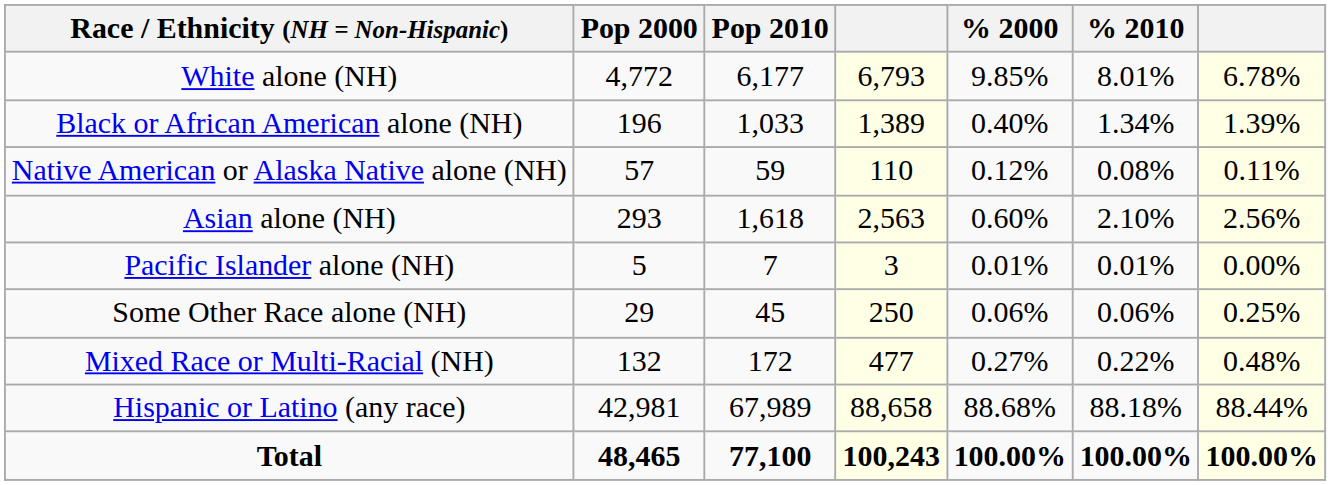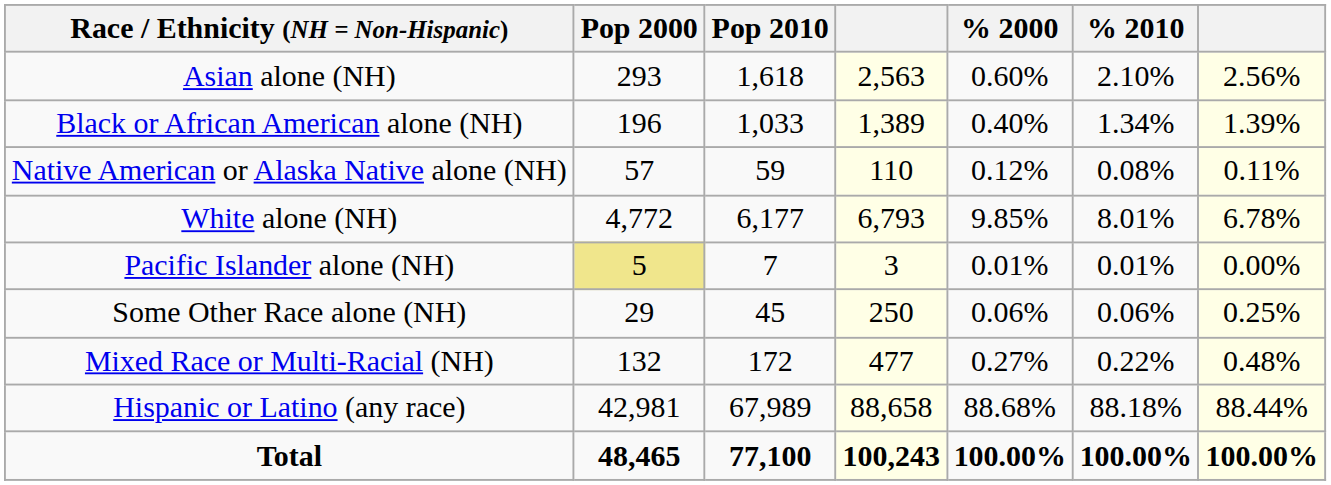rows swapped: (289, 75) <-> (289, 218)
(639, 265) no background -> (639, 265) khaki background
